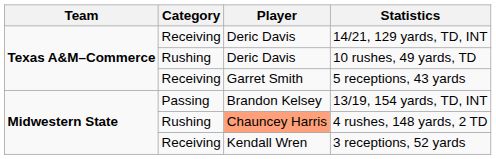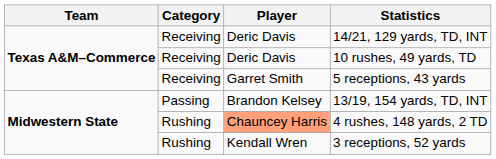(186, 58) Rushing -> (191, 58) Receiving
(191, 143) Receiving -> (186, 143) Rushing
